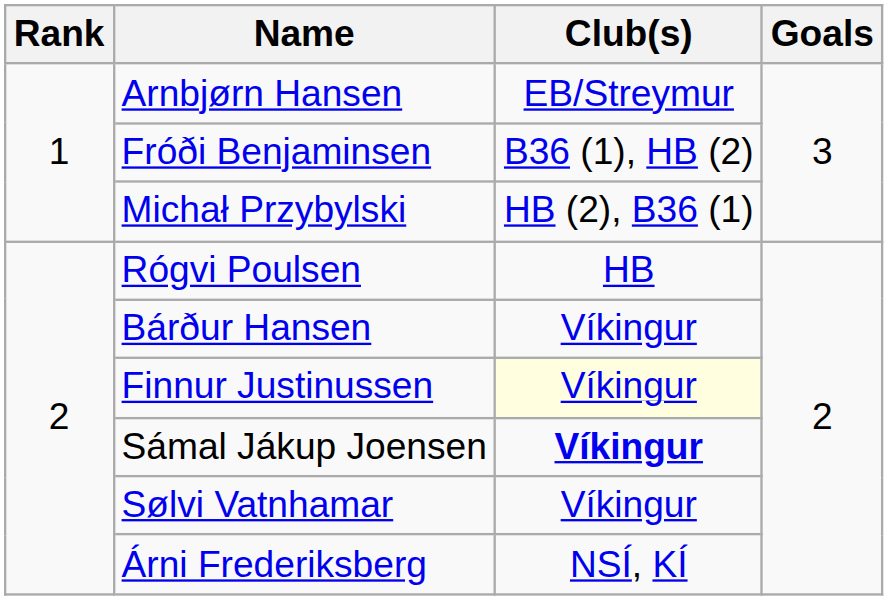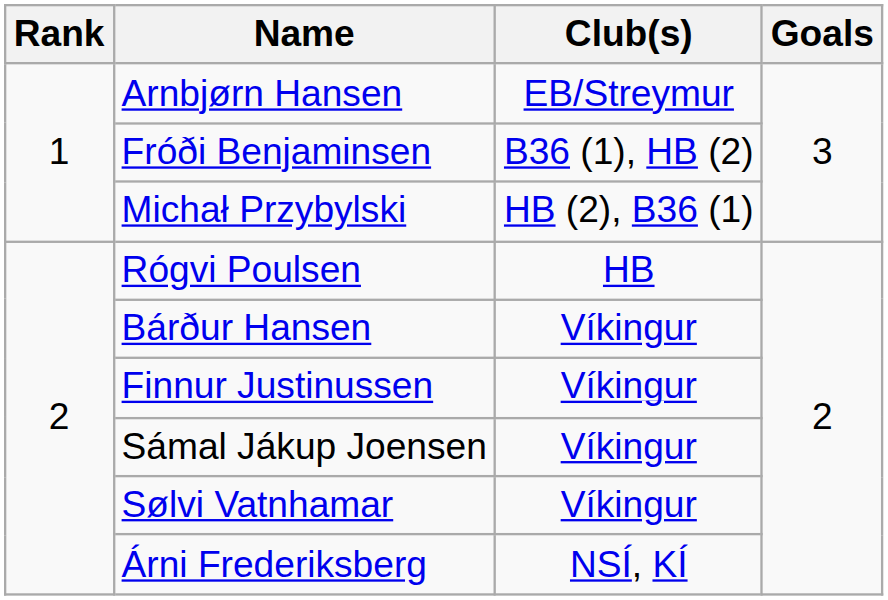(629, 387) lightyellow background -> (629, 387) no background
(629, 446) bold -> (629, 446) normal
